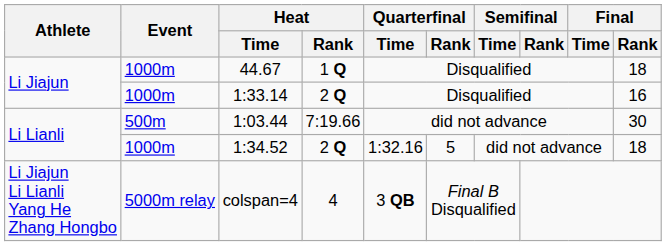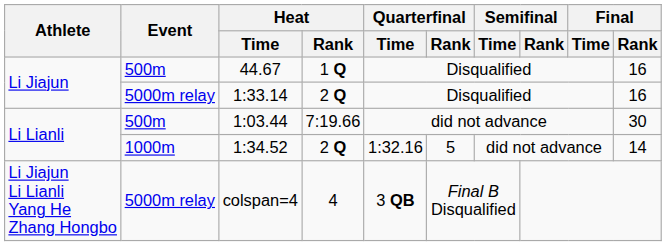(150, 70) 1000m -> (145, 70) 500m
(638, 70) 18 -> (638, 70) 16
(150, 96) 1000m -> (170, 96) 5000m relay
(638, 148) 18 -> (638, 148) 14
